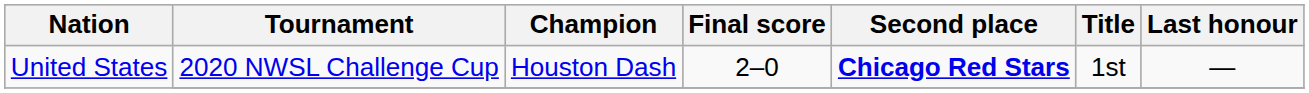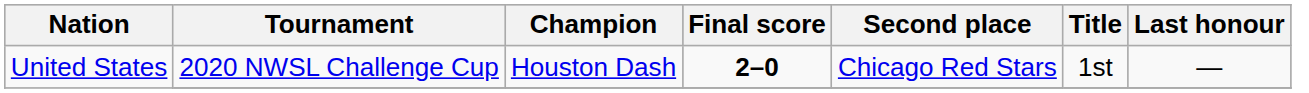(757, 66) normal -> (757, 66) bold
(954, 66) bold -> (947, 66) normal
